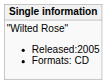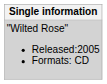(53, 45) no background -> (53, 45) lightgrey background
